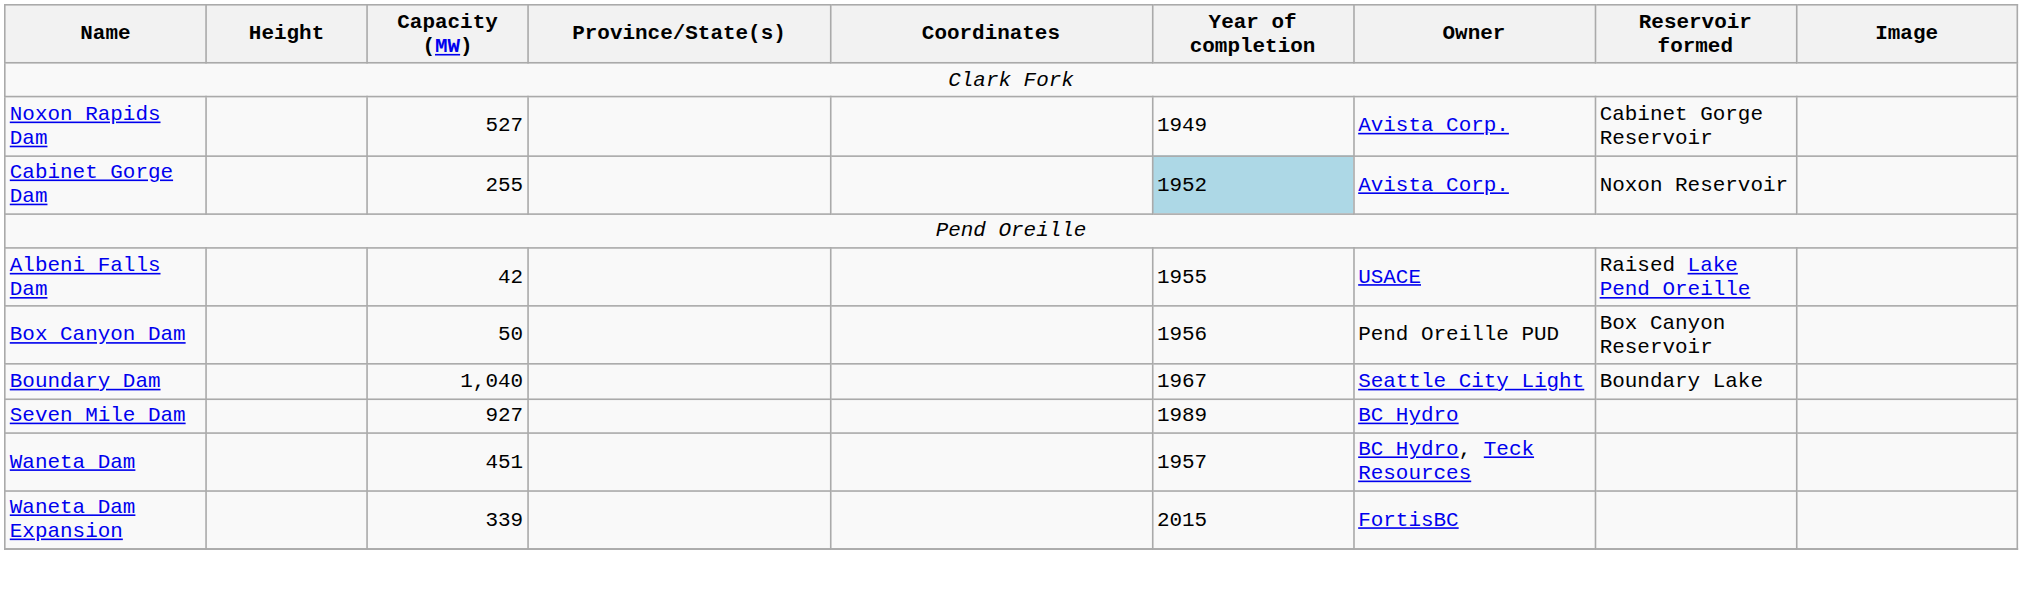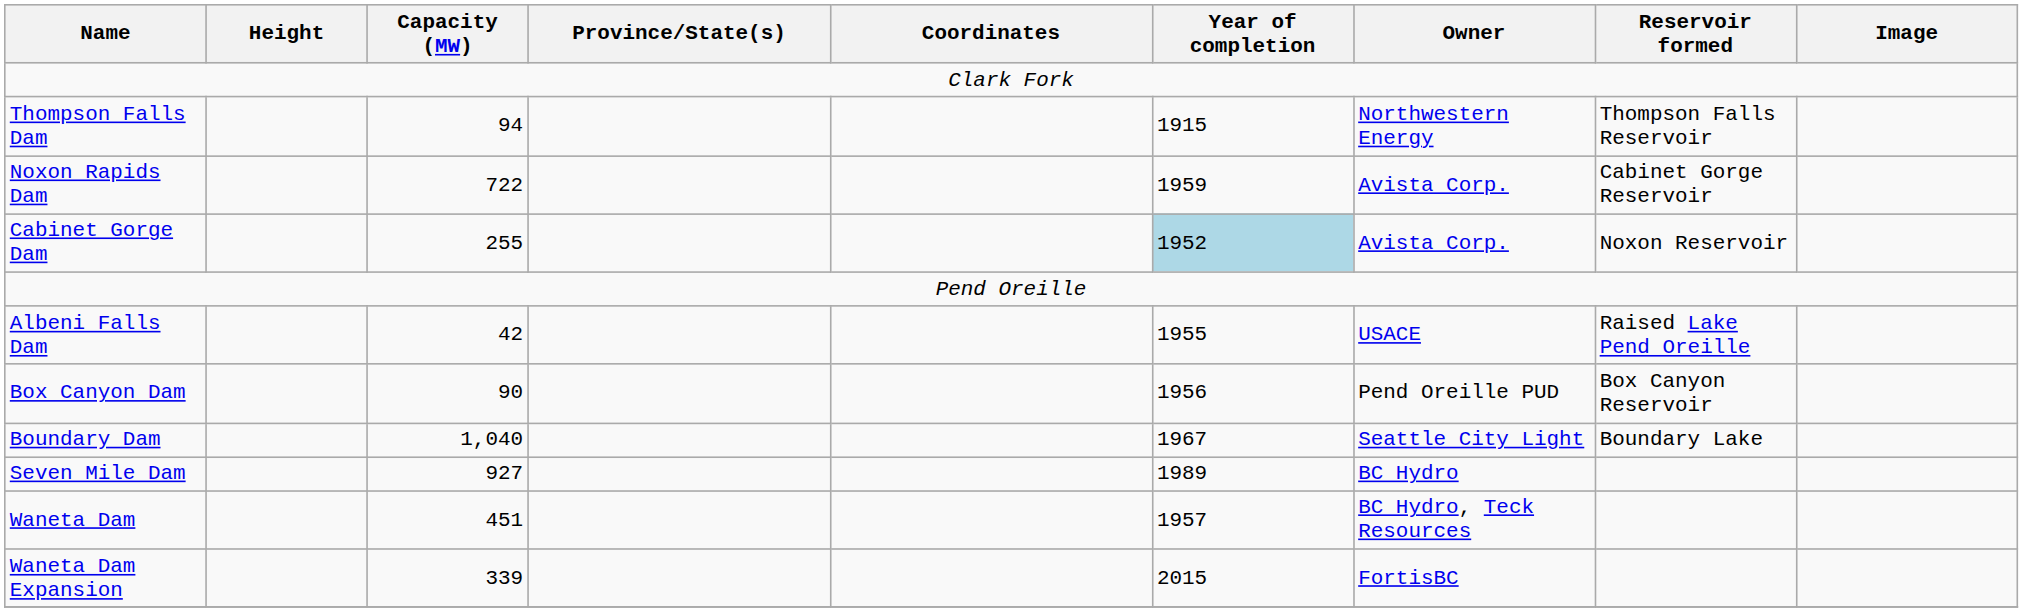+ row: (98, 126)
(504, 126) 527 -> (504, 185) 722
(1182, 126) 1949 -> (1182, 185) 1959
(511, 335) 50 -> (511, 393) 90
